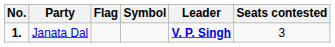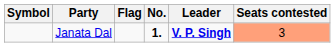columns swapped: (17, 13) <-> (145, 13)
(282, 32) no background -> (282, 32) lightsalmon background
